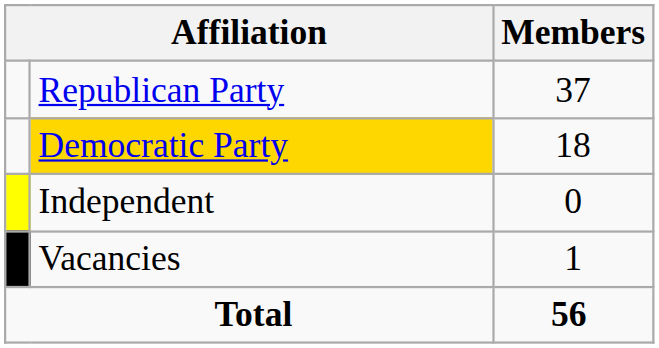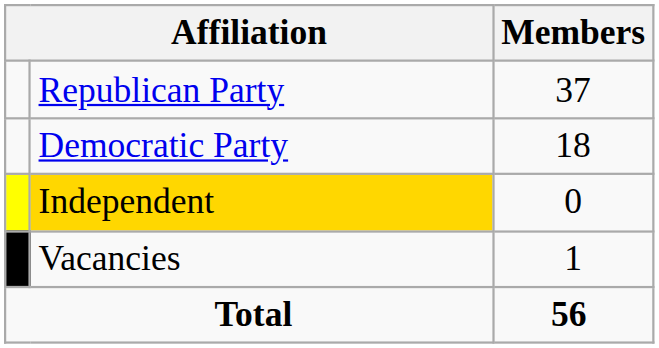(163, 145) gold background -> (163, 145) no background
(126, 201) no background -> (126, 201) gold background
